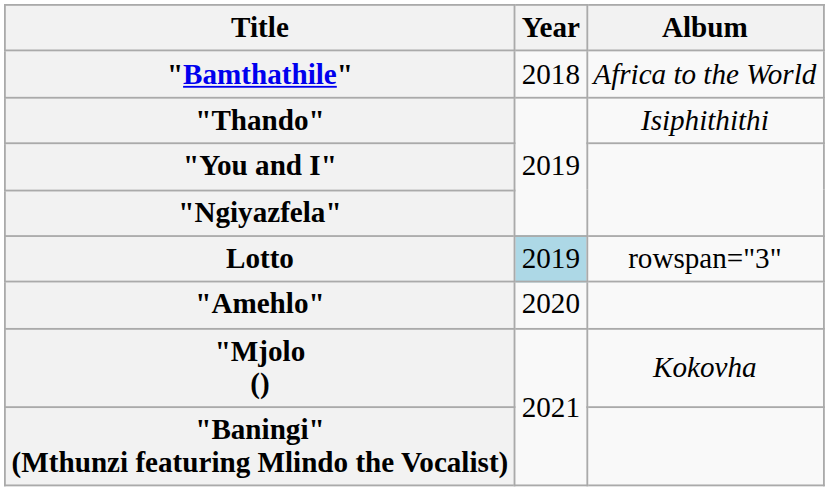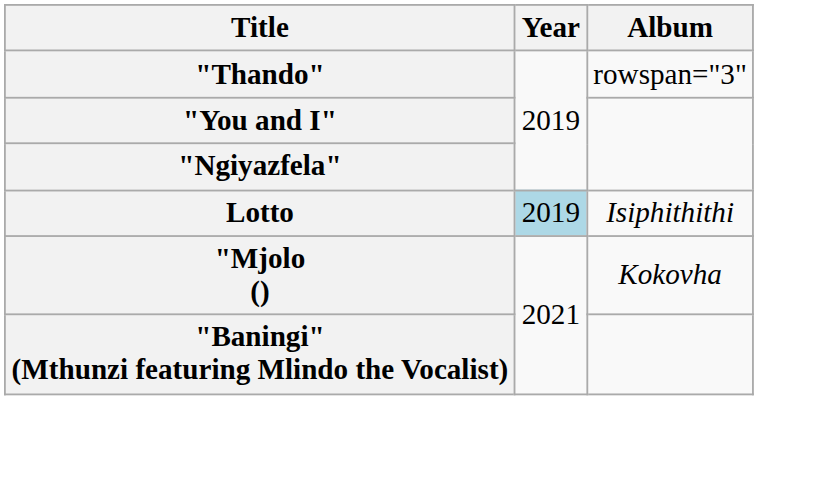- row: (260, 73)
(705, 119) Isiphithithi -> (670, 73) rowspan="3"
(705, 258) rowspan="3" -> (670, 212) Isiphithithi
- row: (260, 304)
